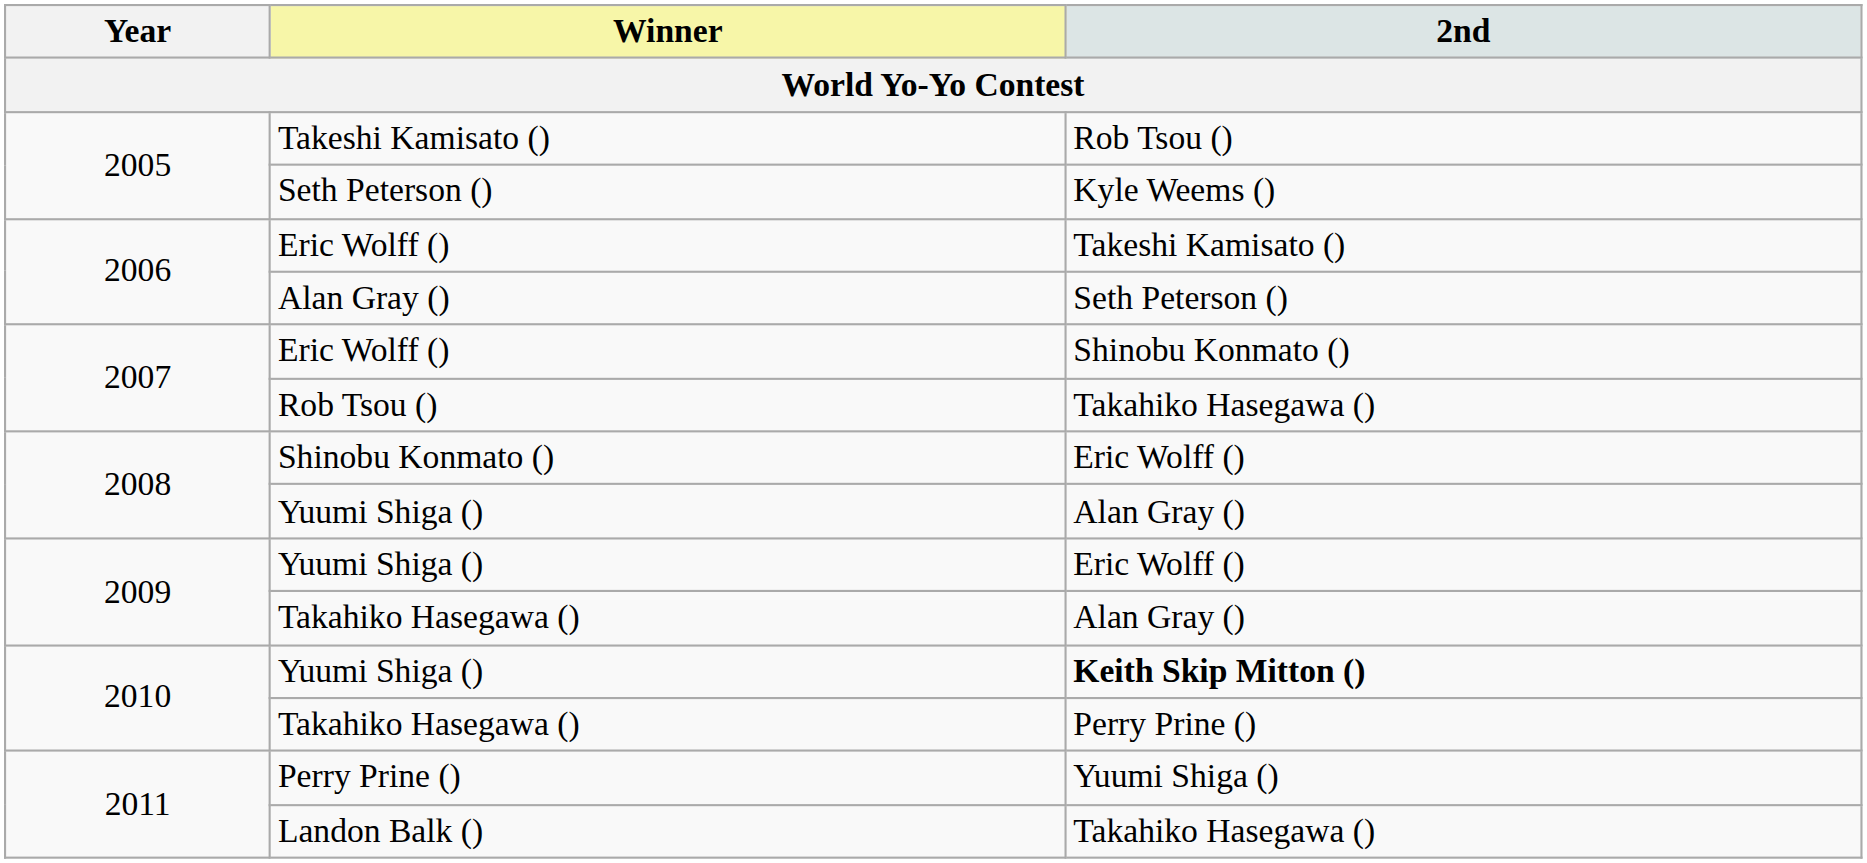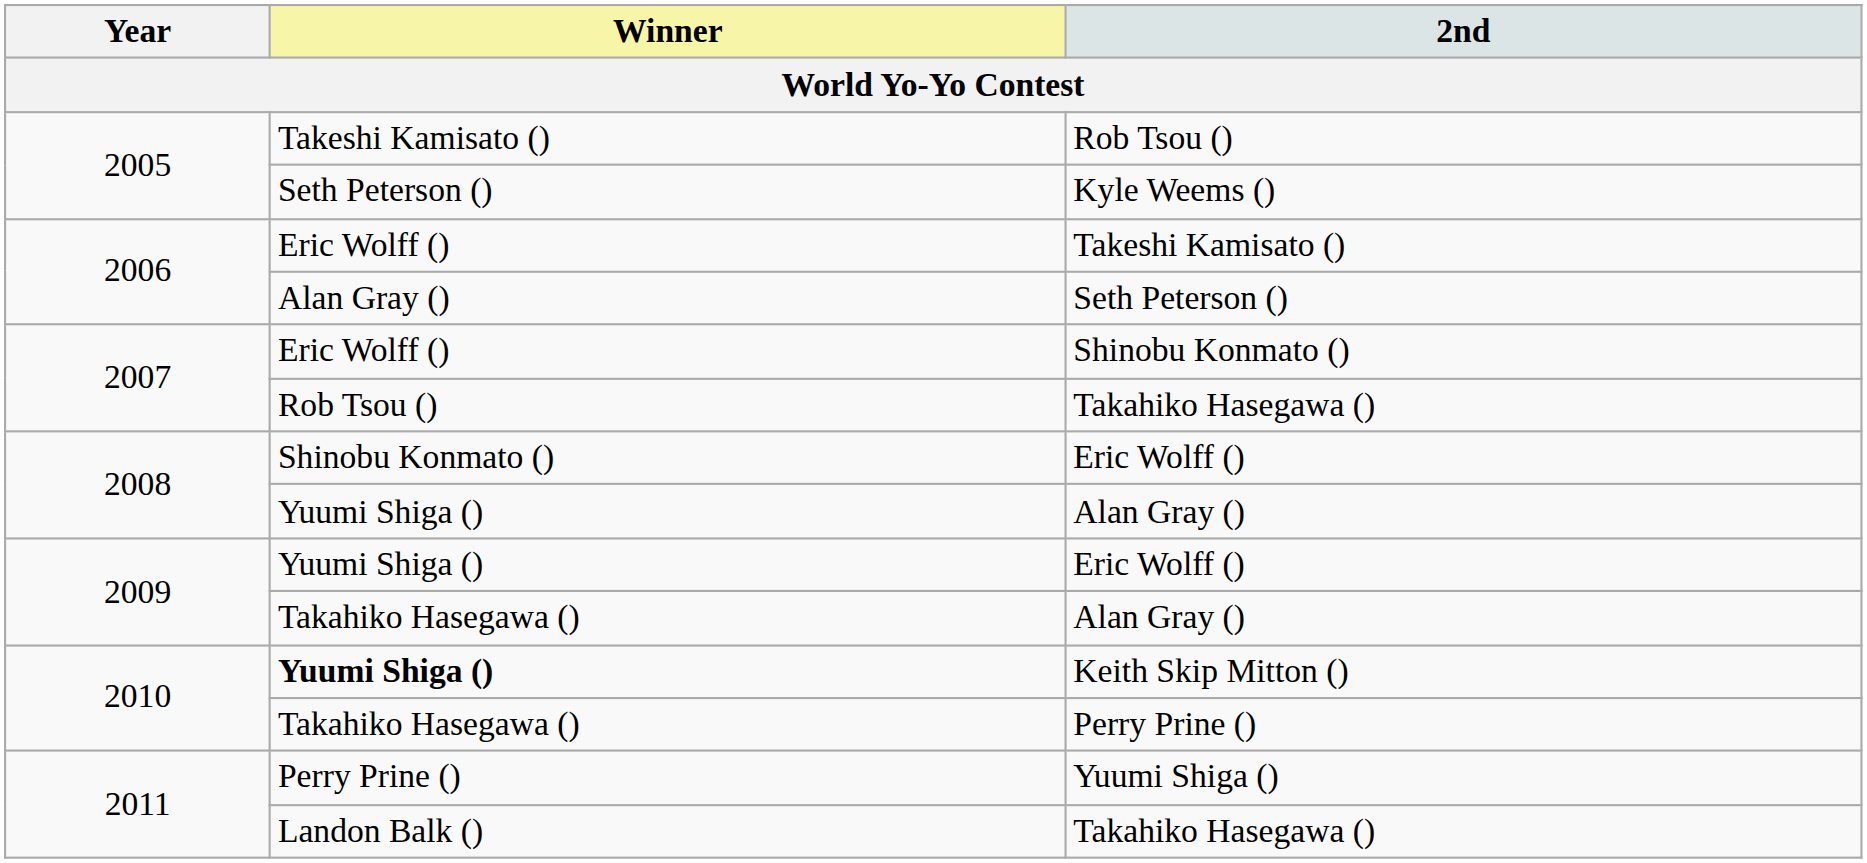(381, 670) normal -> (386, 670) bold
(1219, 670) bold -> (1211, 670) normal
